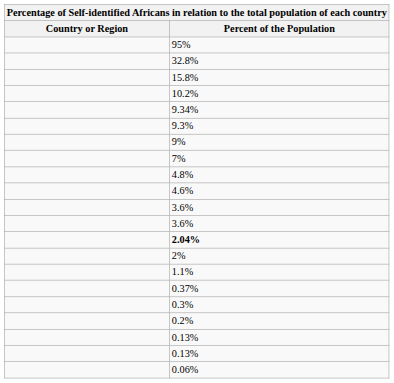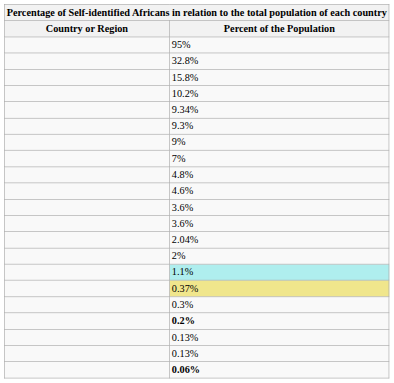(186, 239) bold -> (185, 239) normal
(183, 272) no background -> (183, 272) paleturquoise background
(185, 288) no background -> (185, 288) khaki background
(183, 321) normal -> (183, 321) bold
(185, 369) normal -> (186, 369) bold
